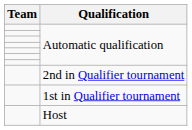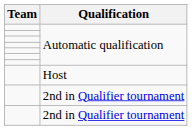(114, 75) 2nd in Qualifier tournament -> (55, 75) Host
(112, 95) 1st in Qualifier tournament -> (114, 95) 2nd in Qualifier tournament
(55, 115) Host -> (114, 115) 2nd in Qualifier tournament
